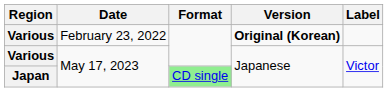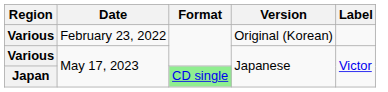(287, 35) bold -> (284, 35) normal
